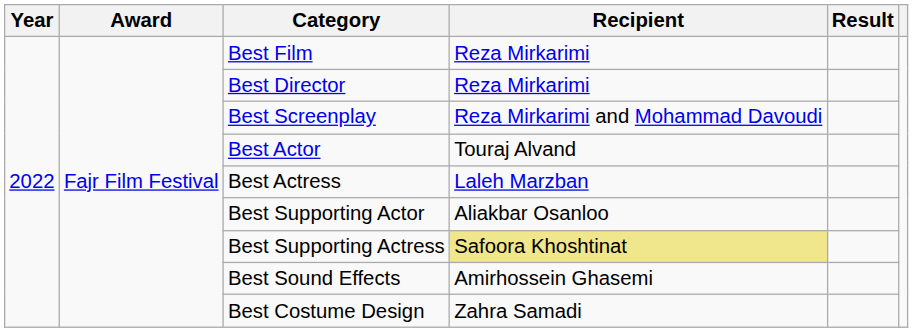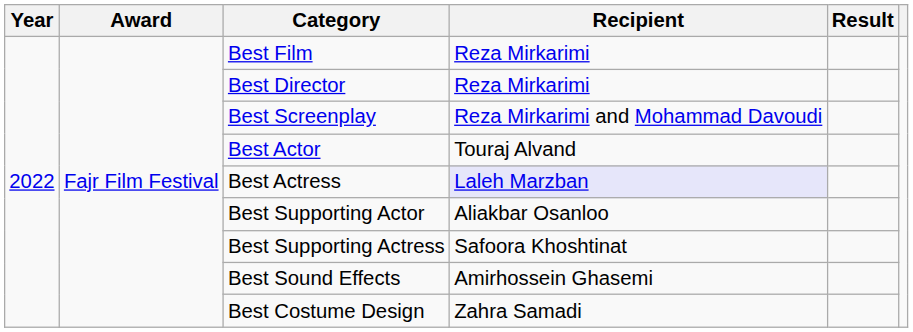(521, 181) no background -> (521, 181) lavender background
(541, 246) khaki background -> (541, 246) no background
